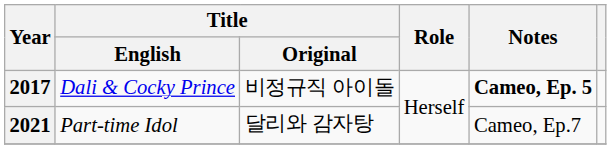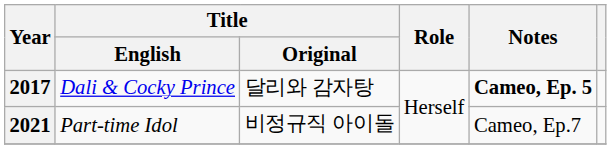(319, 87) 비정규직 아이돌 -> (309, 87) 달리와 감자탕
(309, 124) 달리와 감자탕 -> (319, 124) 비정규직 아이돌
